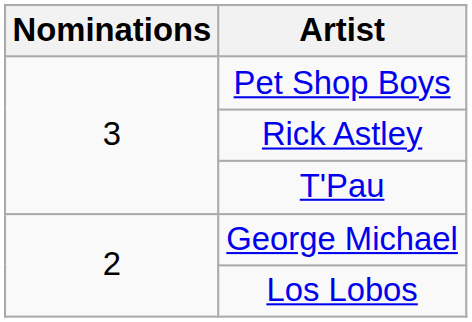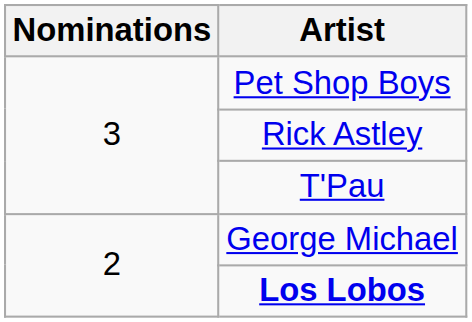(342, 290) normal -> (342, 290) bold
